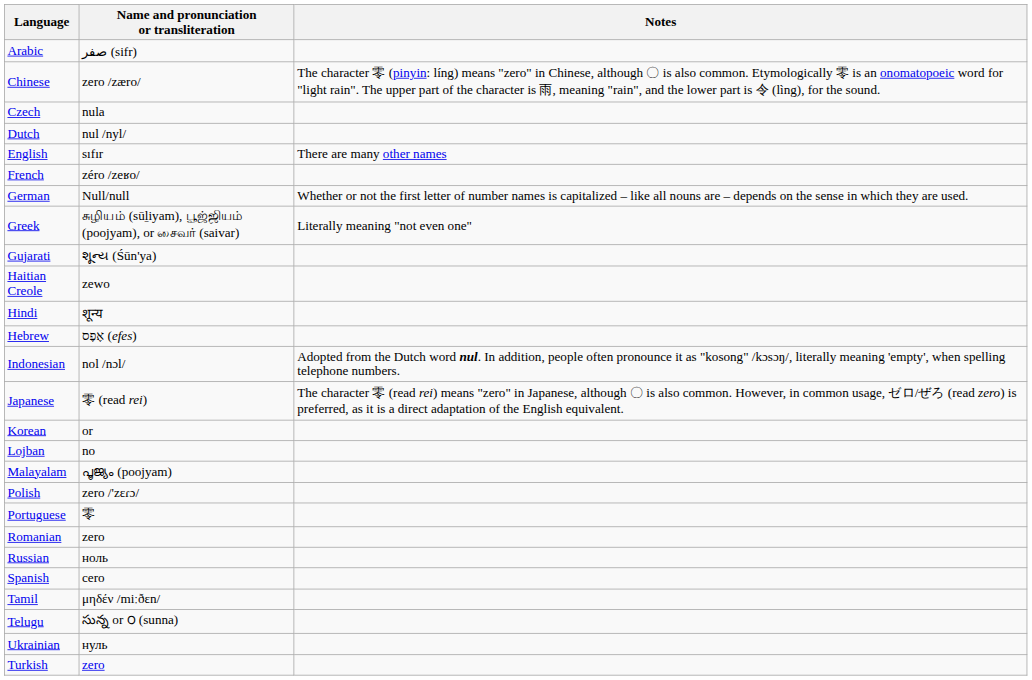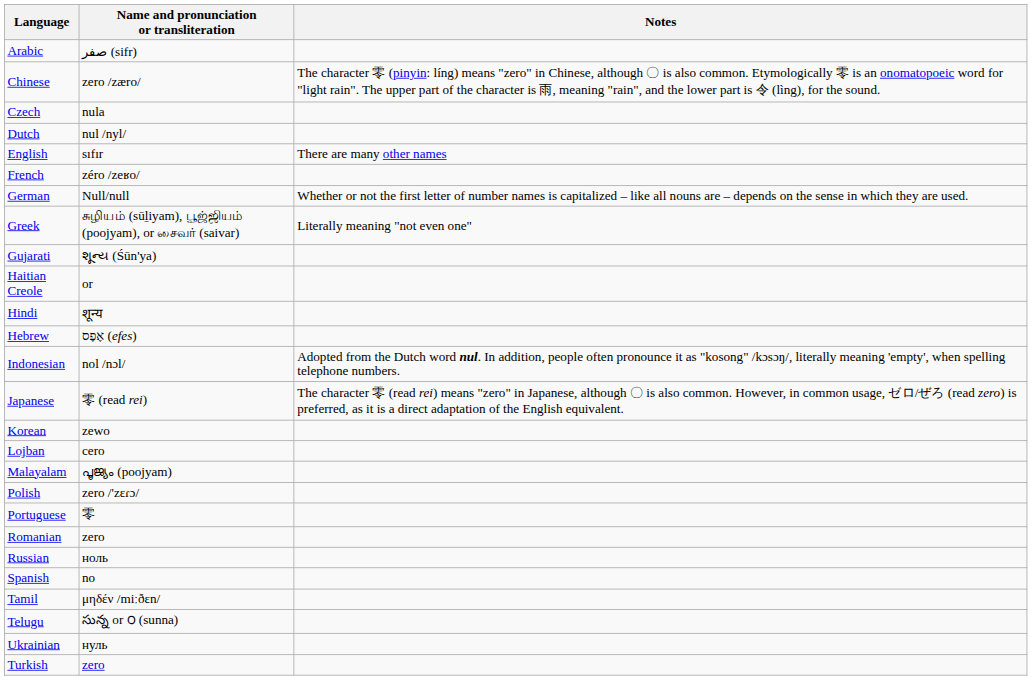(96, 283) zewo -> (87, 283) or
(87, 430) or -> (96, 430) zewo
(89, 451) no -> (93, 451) cero
(93, 578) cero -> (89, 578) no
